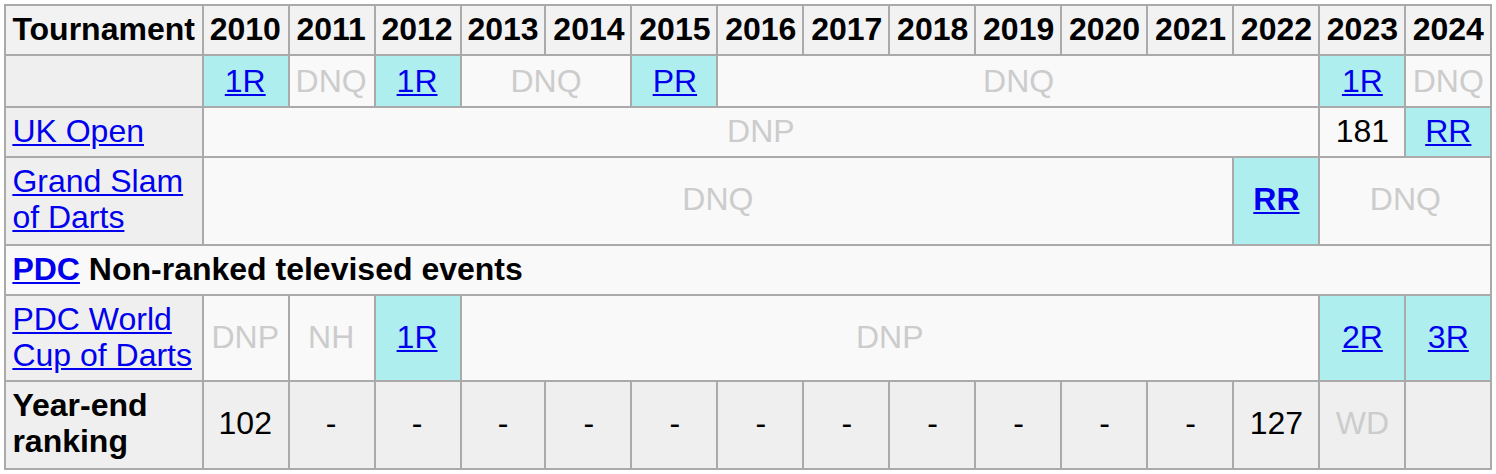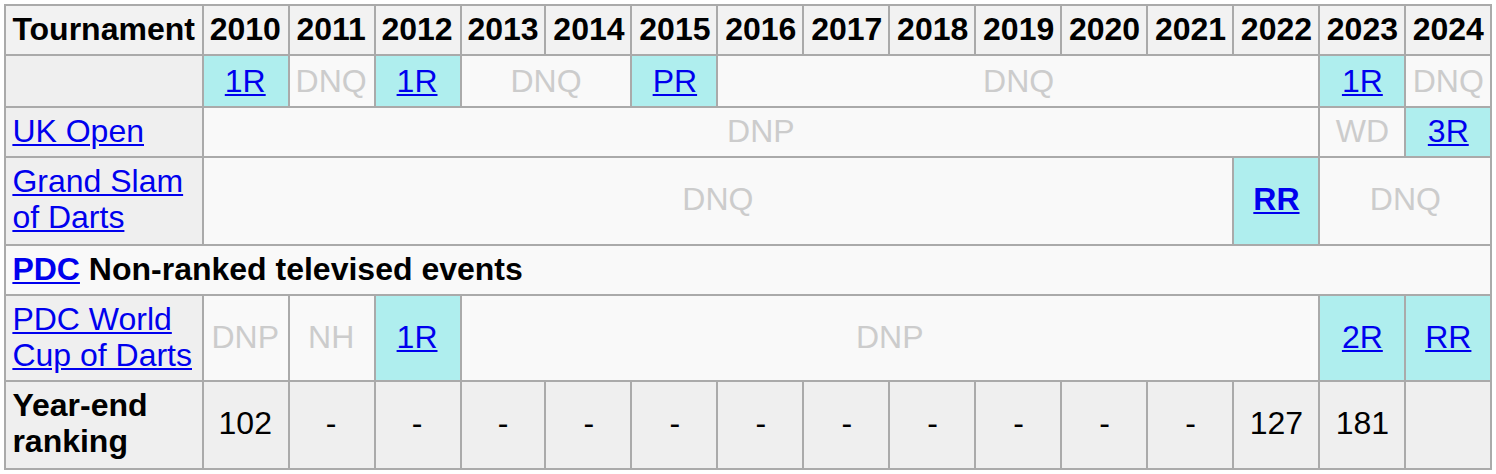(1362, 131) 181 -> (1362, 131) WD
(1448, 131) RR -> (1448, 131) 3R
(1448, 337) 3R -> (1448, 337) RR
(1362, 424) WD -> (1362, 424) 181
